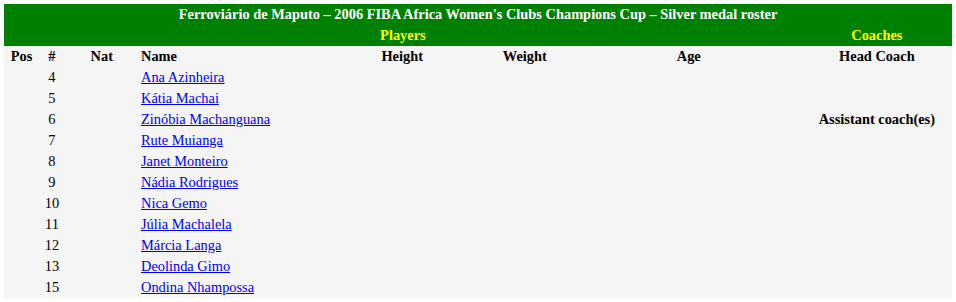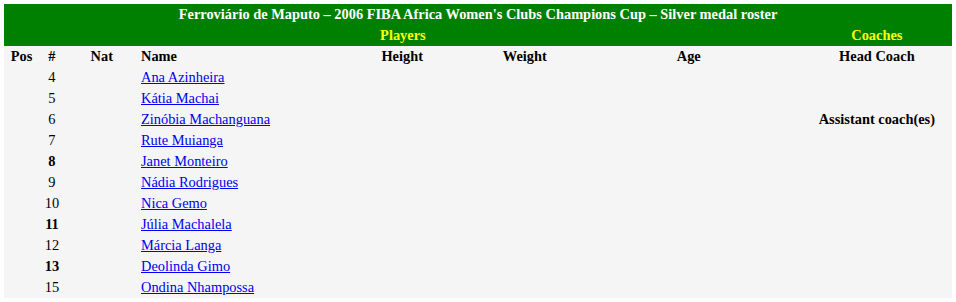(52, 161) normal -> (52, 161) bold
(52, 224) normal -> (52, 224) bold
(52, 266) normal -> (52, 266) bold
